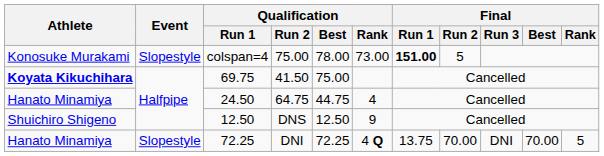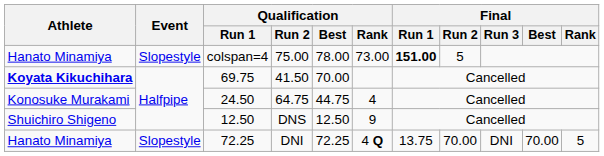(69, 57) Konosuke Murakami -> (60, 57) Hanato Minamiya
(333, 78) 75.00 -> (333, 78) 70.00
(60, 99) Hanato Minamiya -> (69, 99) Konosuke Murakami
